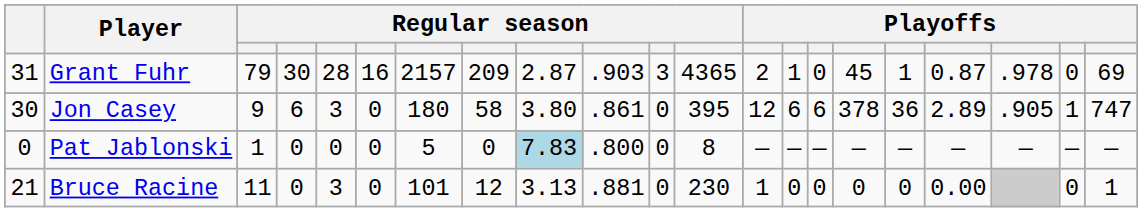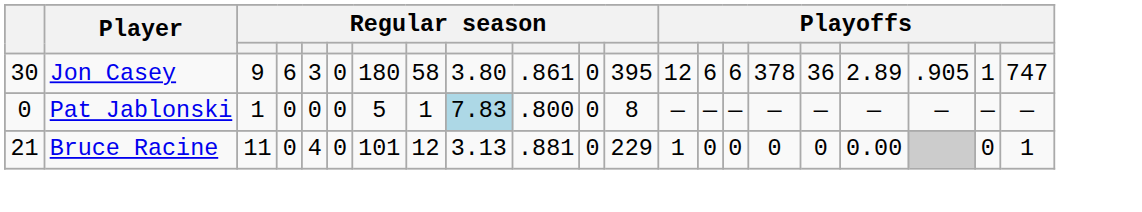- row: (120, 73)
(489, 150) 0 -> (426, 111) 1
(336, 188) 3 -> (315, 150) 4
(709, 188) 230 -> (632, 150) 229
